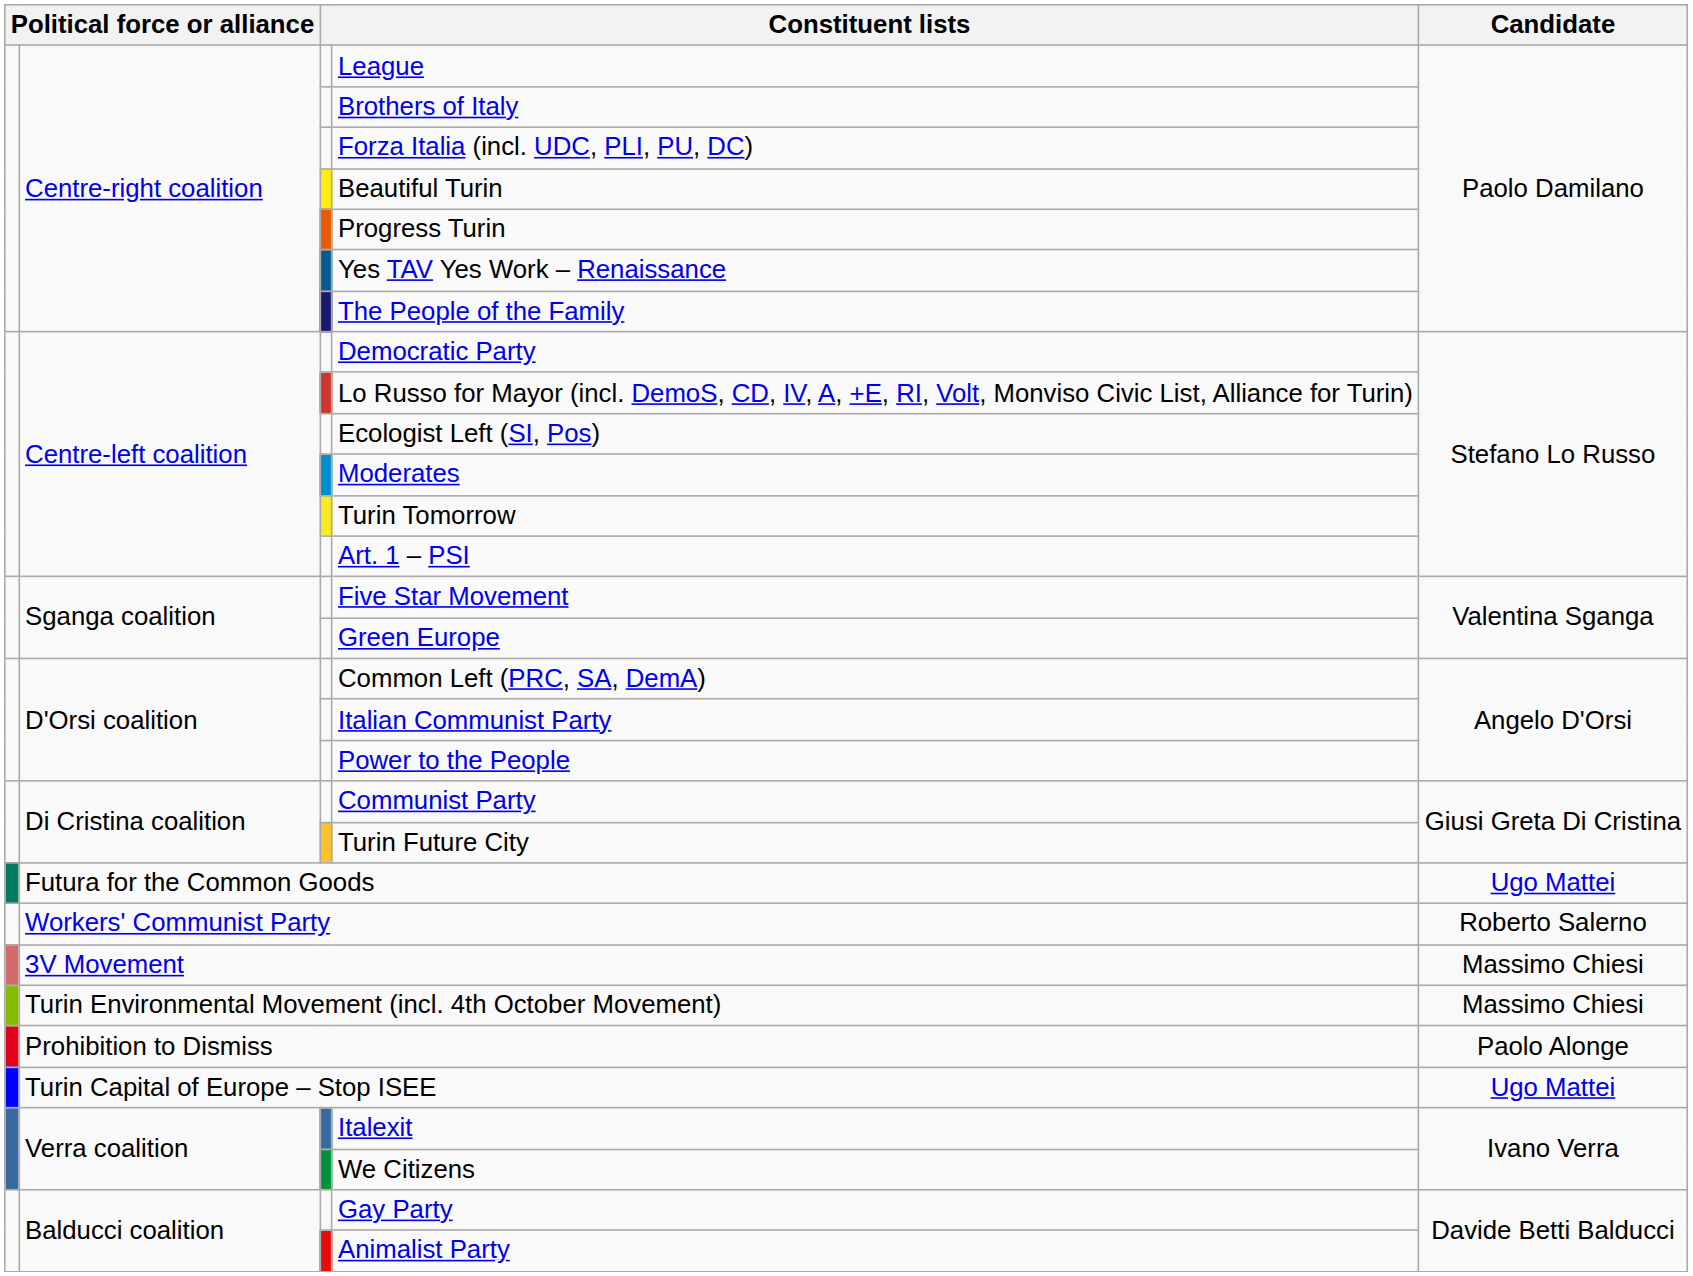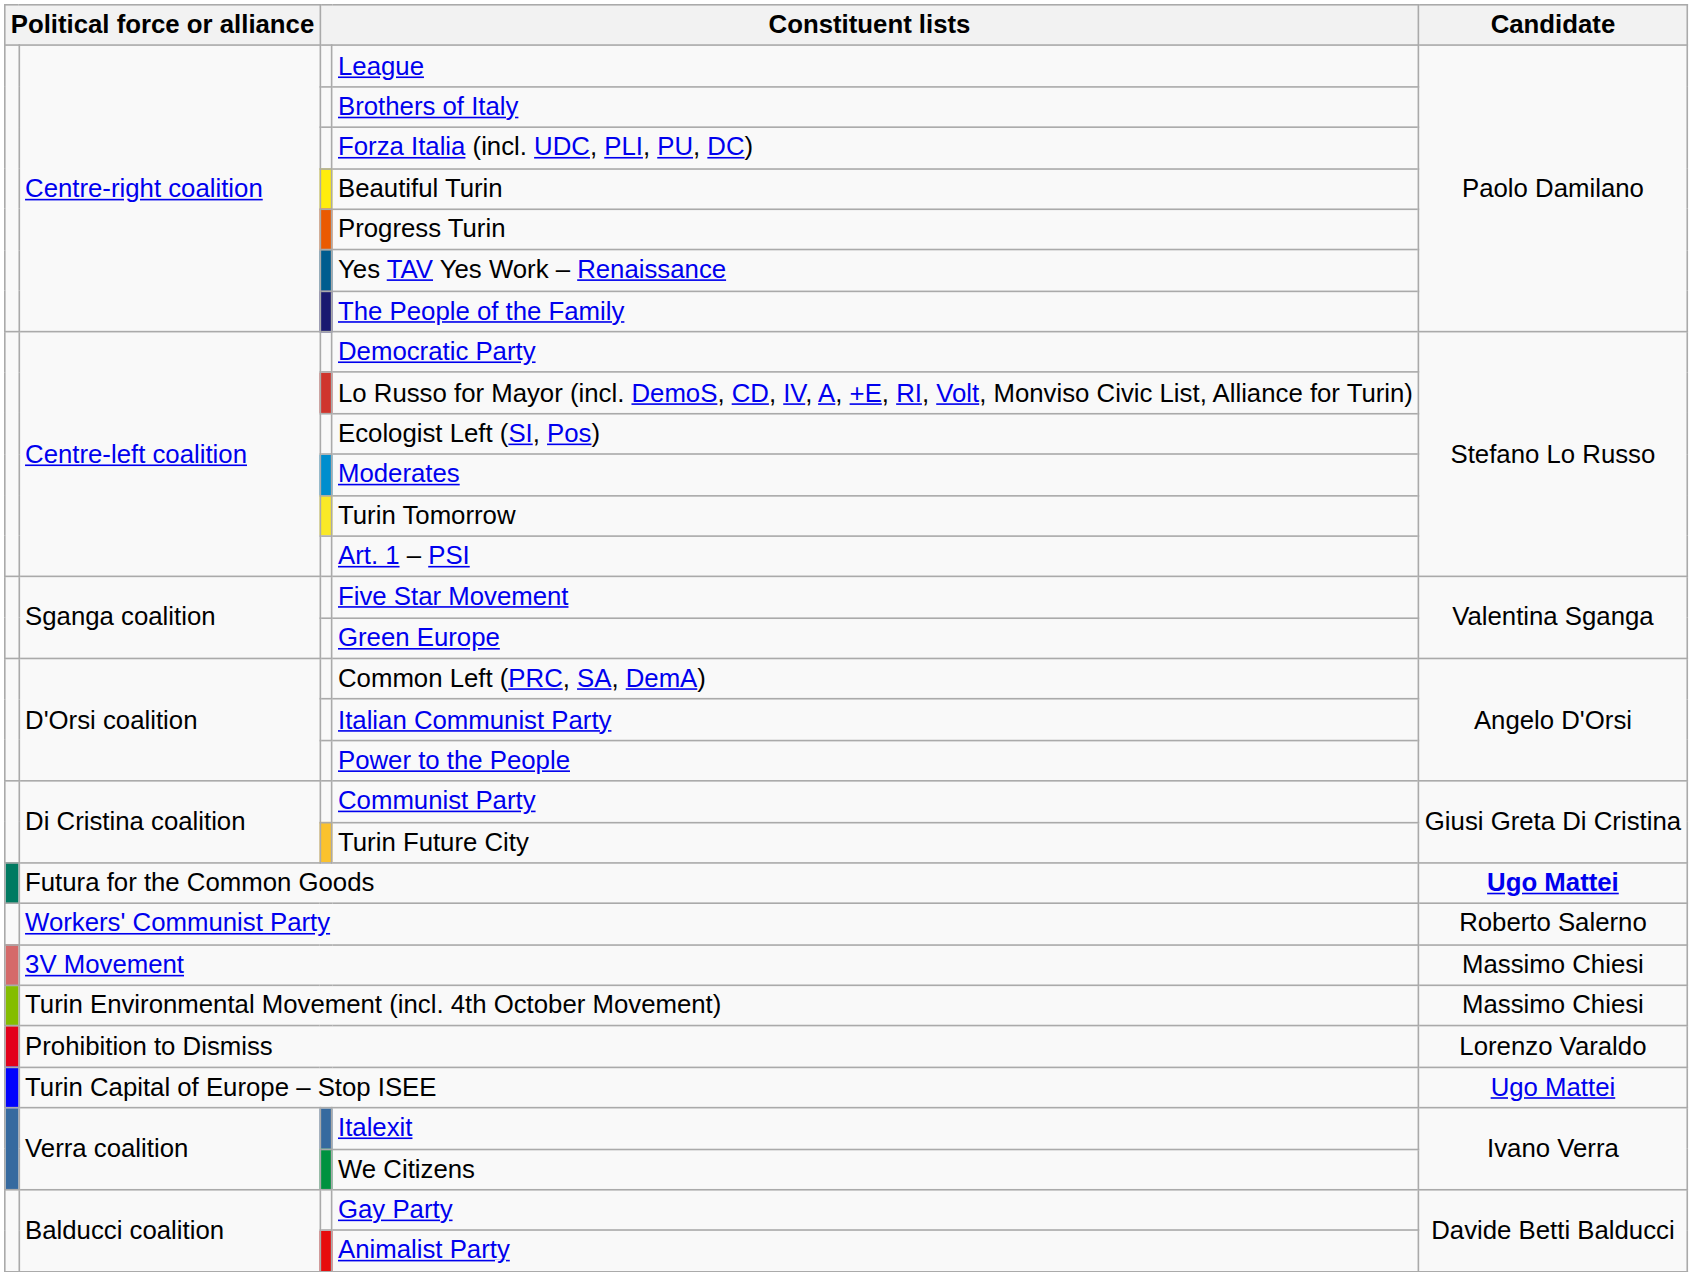(1553, 882) normal -> (1553, 882) bold
(1553, 1046) Paolo Alonge -> (1553, 1046) Lorenzo Varaldo
